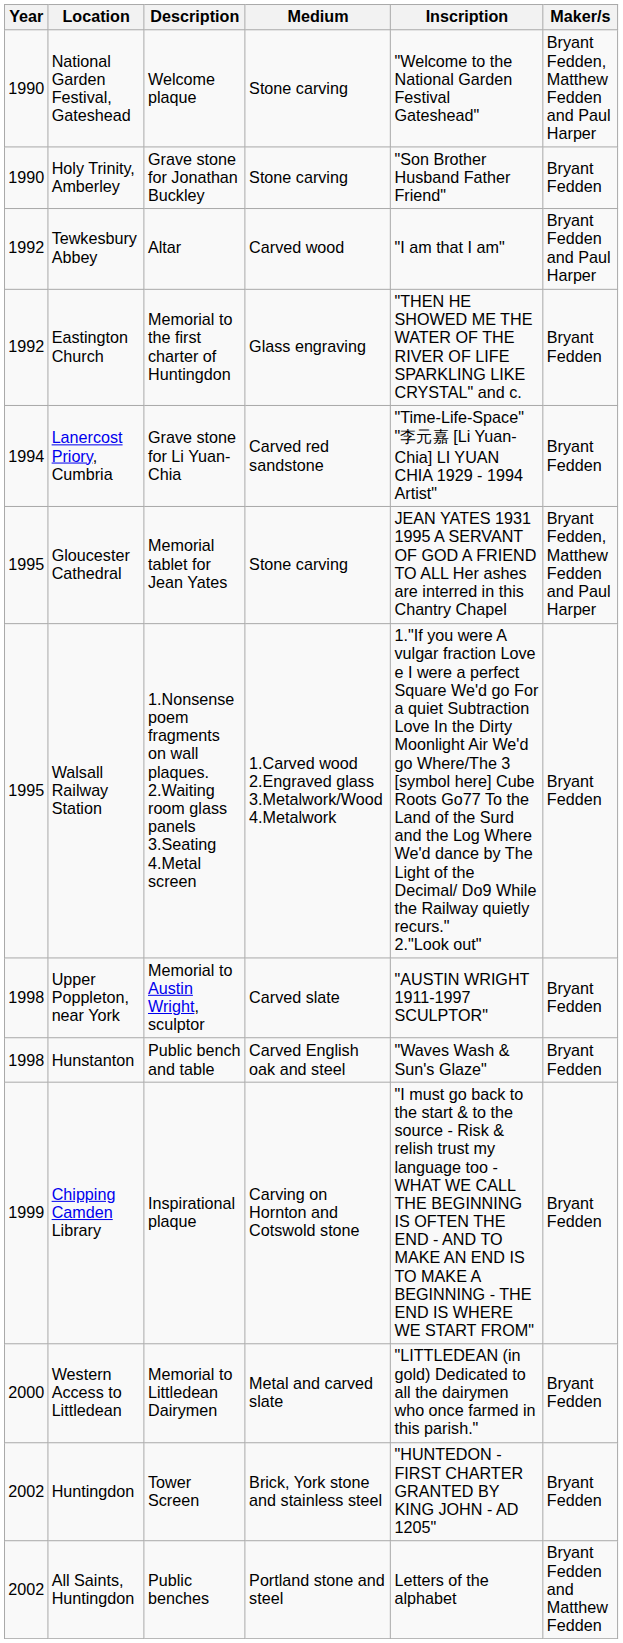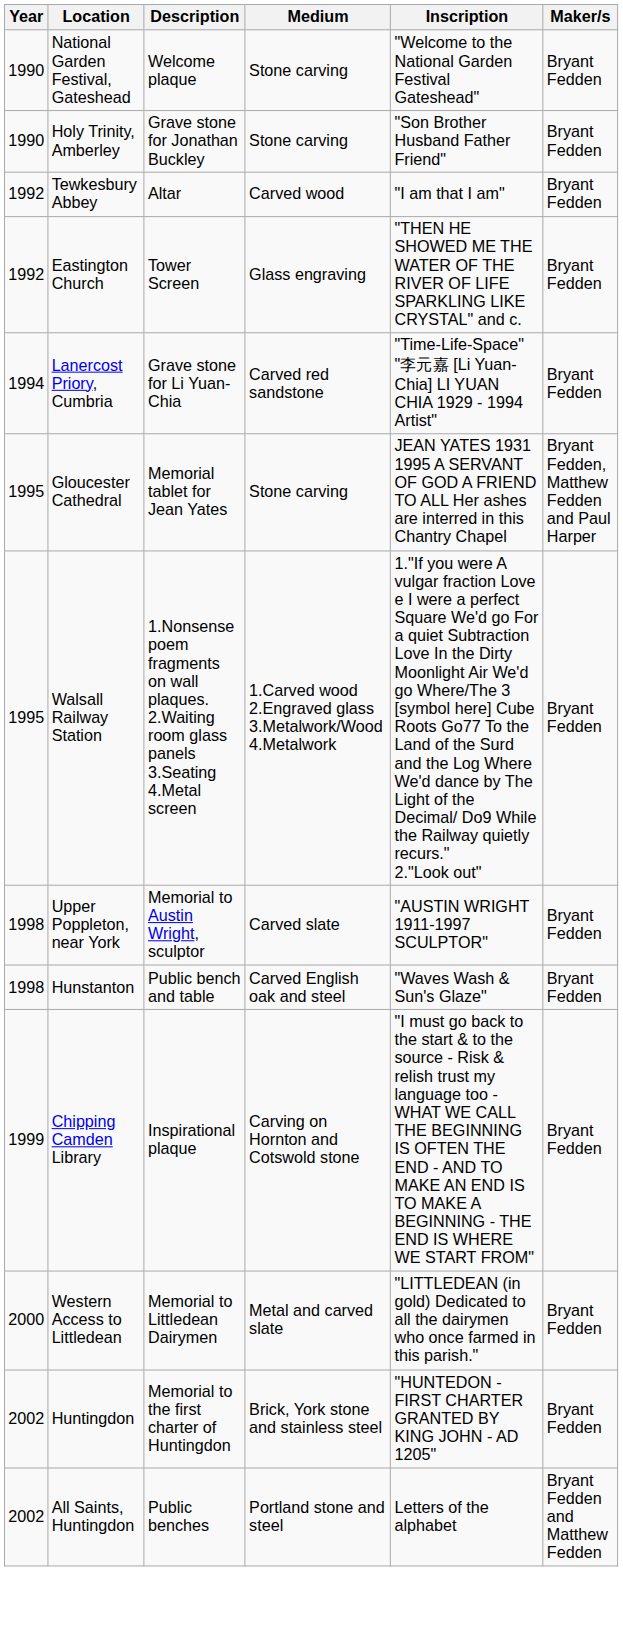(579, 88) Bryant Fedden, Matthew Fedden and Paul Harper -> (574, 70) Bryant Fedden
(579, 248) Bryant Fedden and Paul Harper -> (574, 194) Bryant Fedden
(190, 347) Memorial to the first charter of Huntingdon -> (174, 274) Tower Screen
(174, 1491) Tower Screen -> (190, 1418) Memorial to the first charter of Huntingdon
